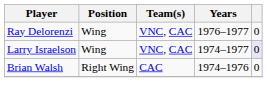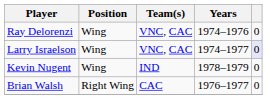(223, 31) 1976–1977 -> (223, 31) 1974–1976
+ row: (39, 67)
(223, 67) 1974–1976 -> (223, 85) 1976–1977
